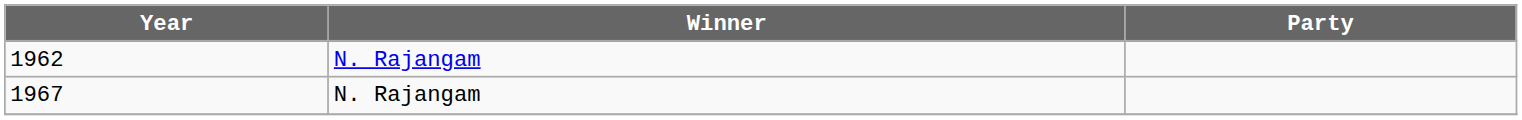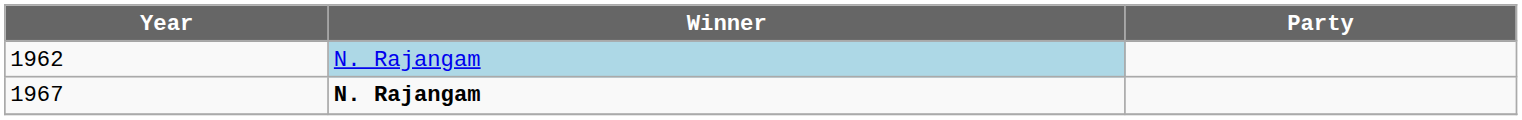(407, 59) no background -> (407, 59) lightblue background
(407, 95) normal -> (407, 95) bold
